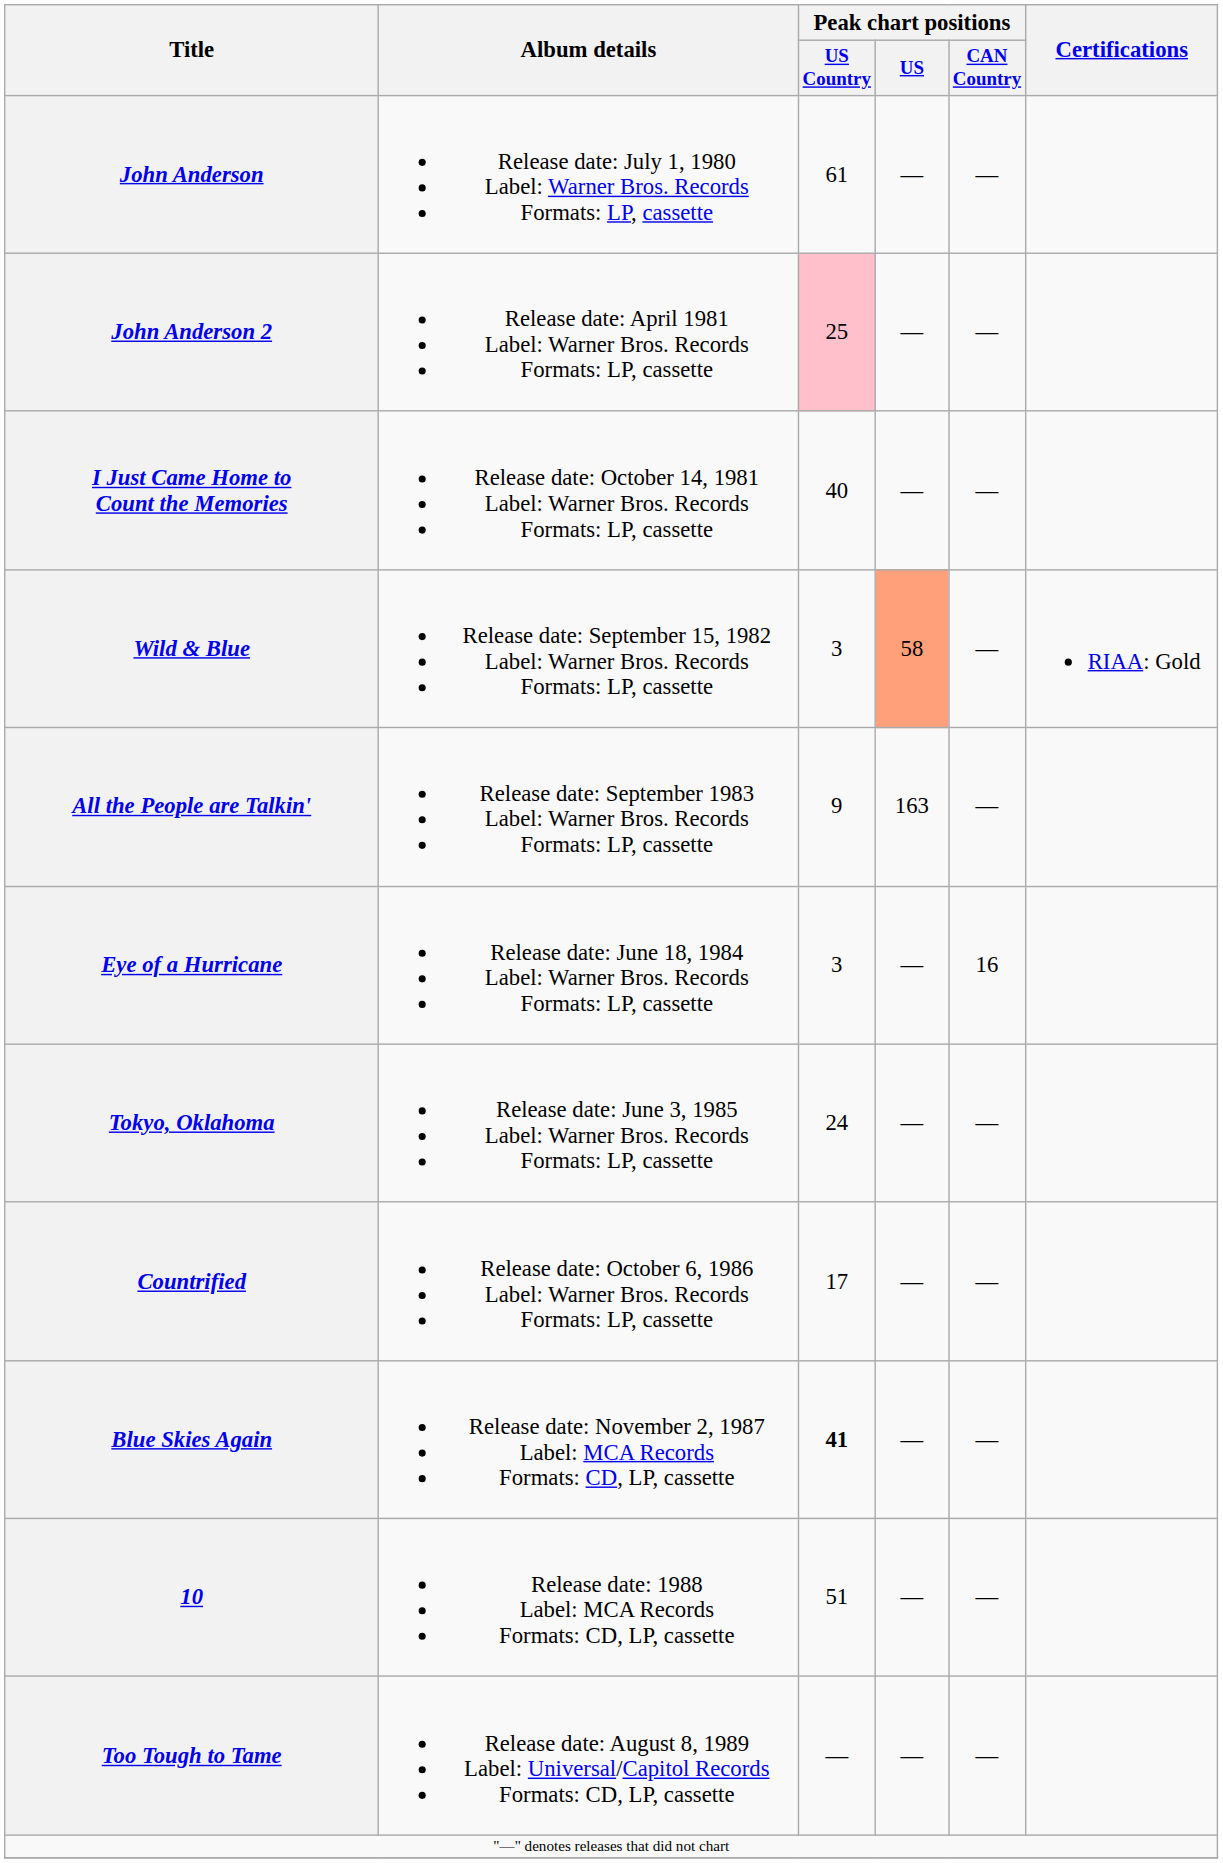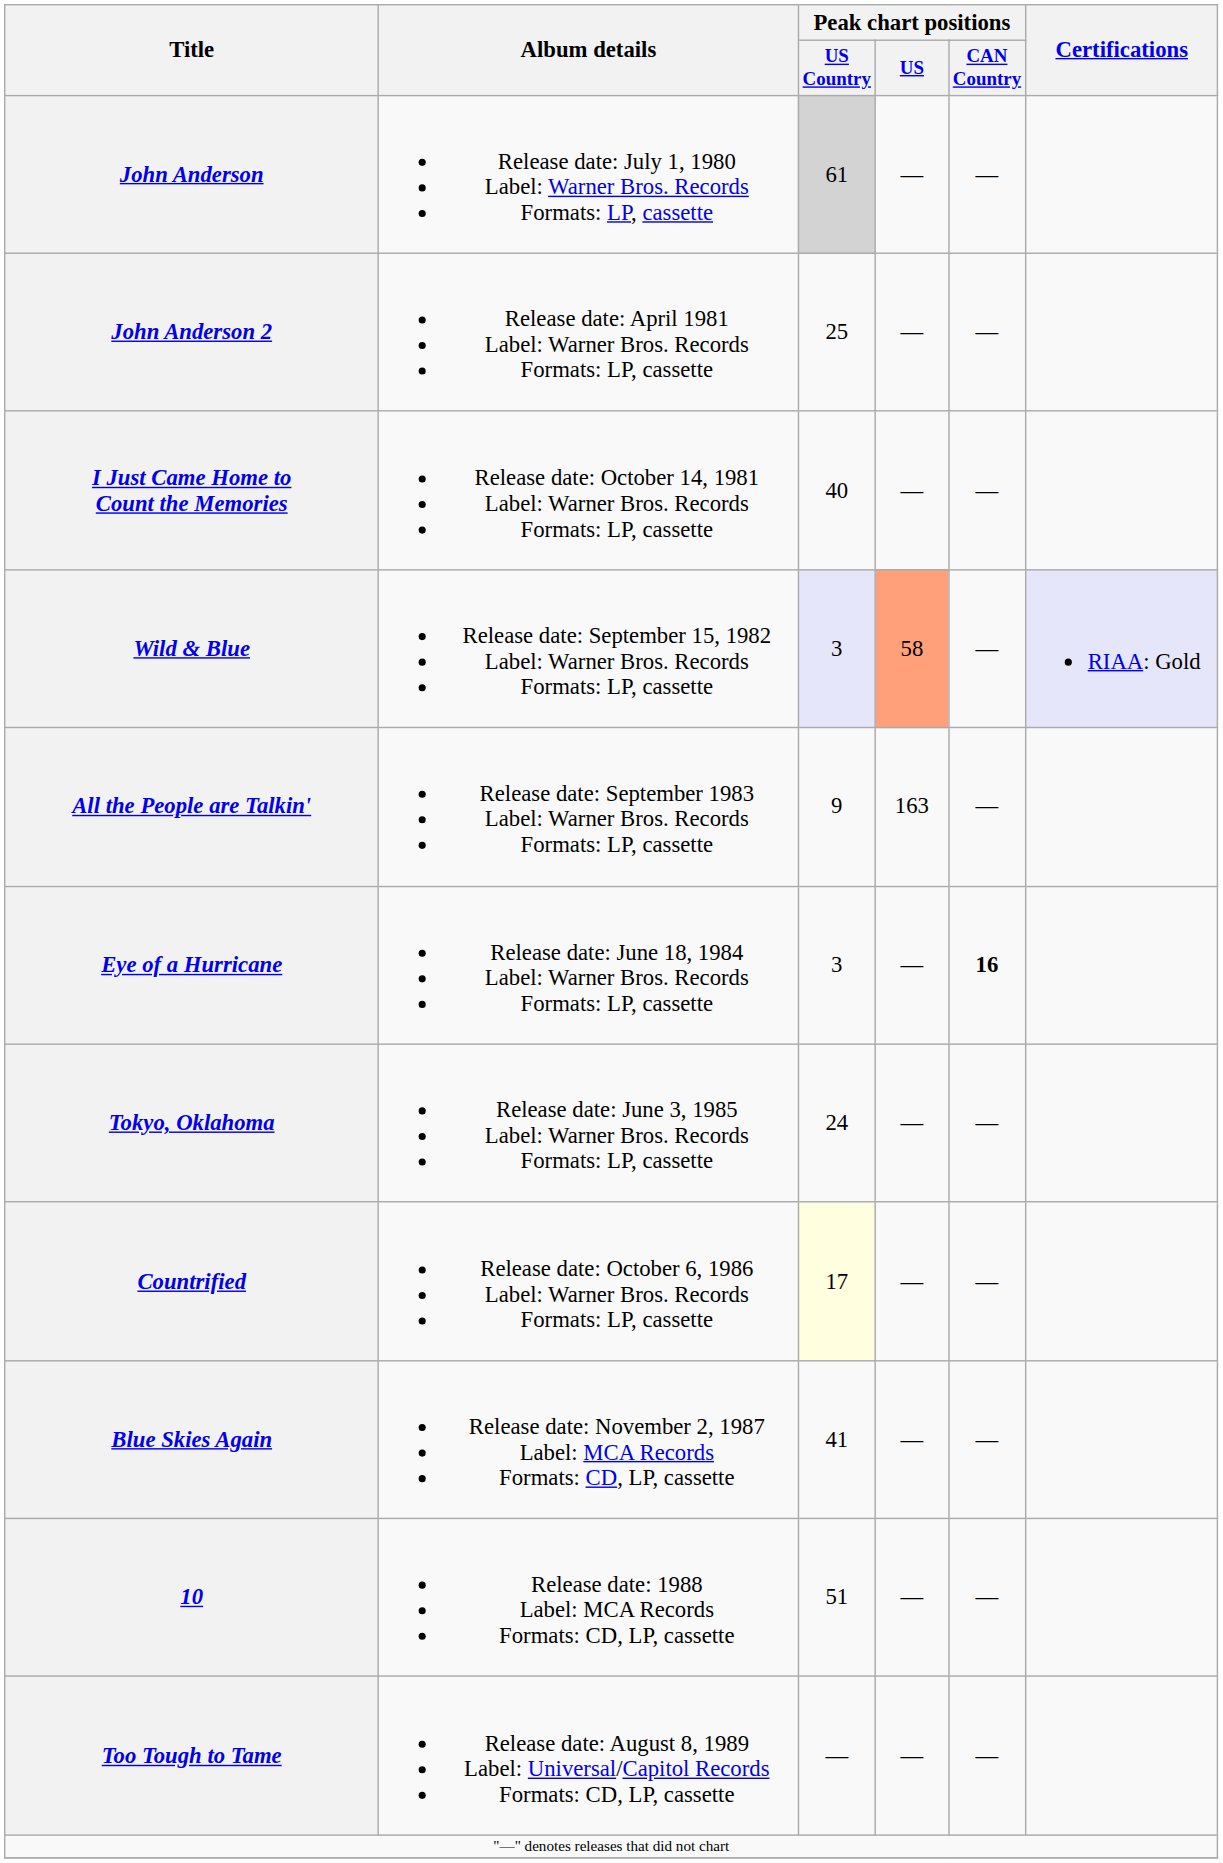(837, 174) no background -> (837, 174) lightgrey background
(837, 332) pink background -> (837, 332) no background
(837, 648) no background -> (837, 648) lavender background
(1122, 661) no background -> (1122, 661) lavender background
(987, 964) normal -> (987, 964) bold
(837, 1281) no background -> (837, 1281) lightyellow background
(837, 1439) bold -> (837, 1439) normal
